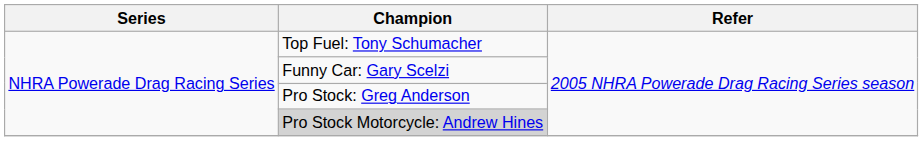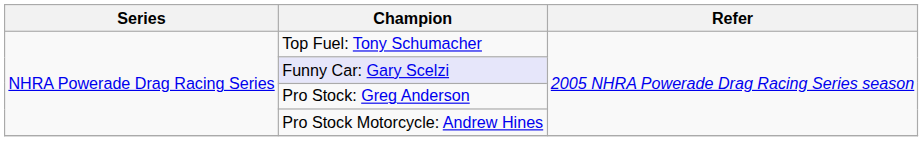(366, 70) no background -> (366, 70) lavender background
(413, 122) lightgrey background -> (413, 122) no background
